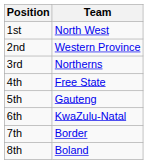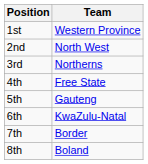(82, 30) North West -> (98, 30) Western Province
(98, 47) Western Province -> (82, 47) North West
